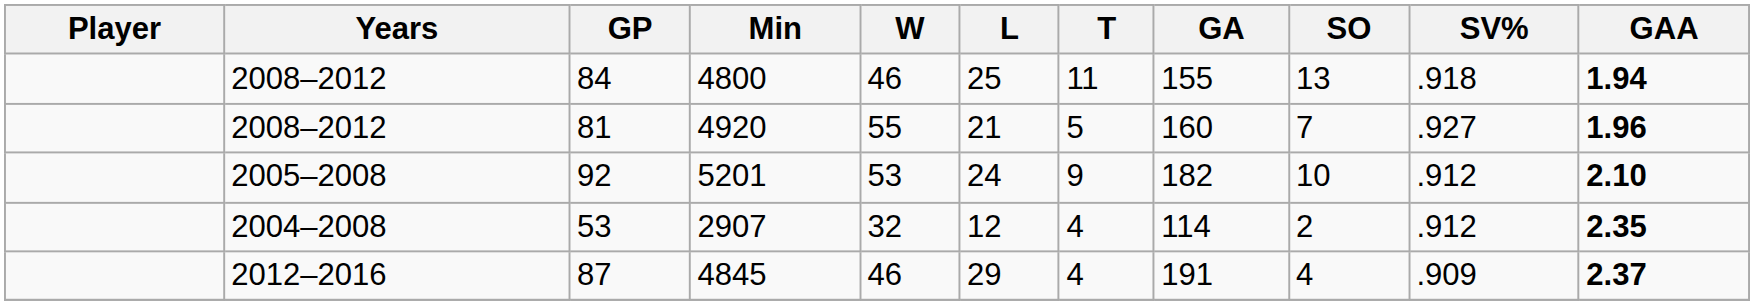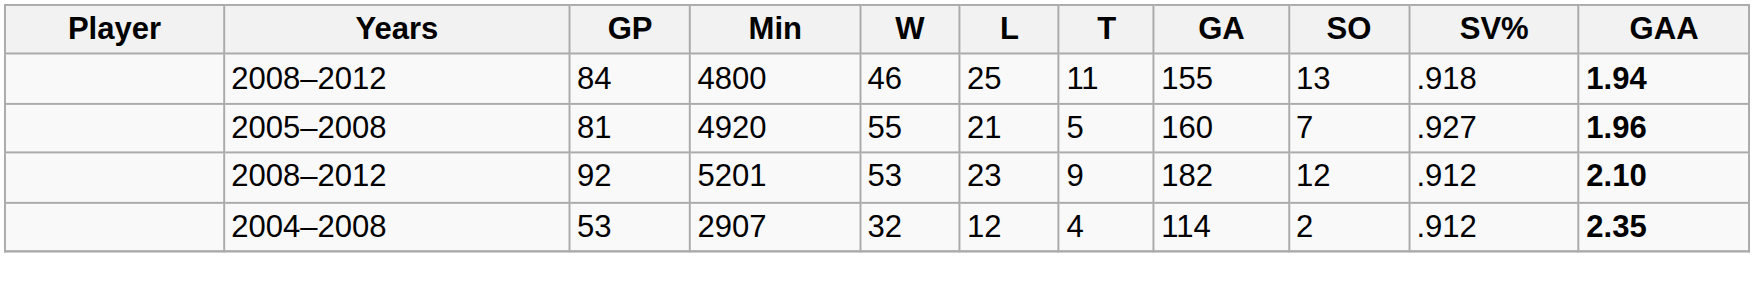(309, 127) 2008–2012 -> (309, 127) 2005–2008
(309, 176) 2005–2008 -> (309, 176) 2008–2012
(984, 176) 24 -> (984, 176) 23
(1313, 176) 10 -> (1313, 176) 12
- row: (594, 275)
